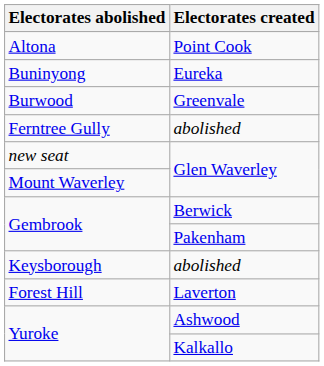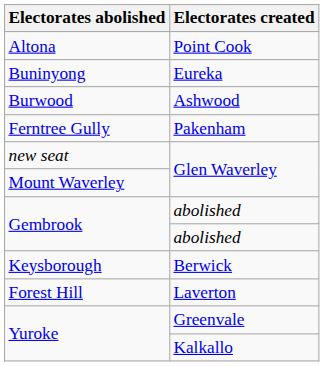(209, 100) Greenvale -> (207, 100) Ashwood
(207, 127) abolished -> (209, 127) Pakenham
(203, 210) Berwick -> (207, 210) abolished
(209, 237) Pakenham -> (207, 237) abolished
(207, 264) abolished -> (203, 264) Berwick
(207, 319) Ashwood -> (209, 319) Greenvale
